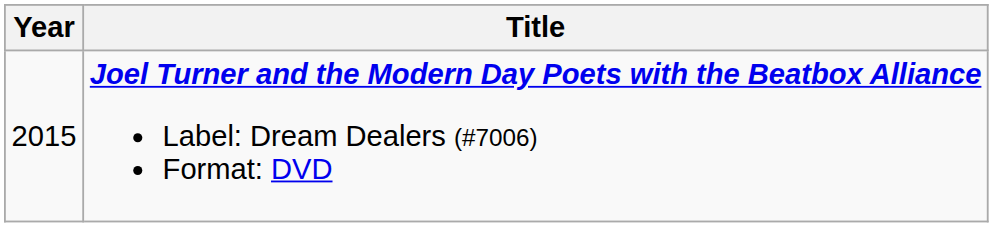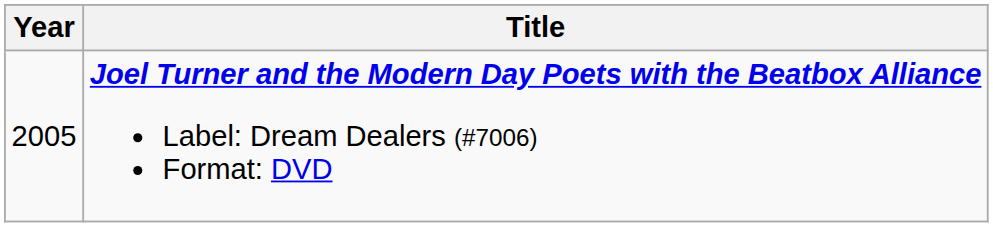(44, 135) 2015 -> (44, 135) 2005
